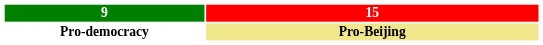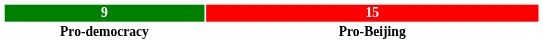(372, 31) khaki background -> (372, 31) no background
